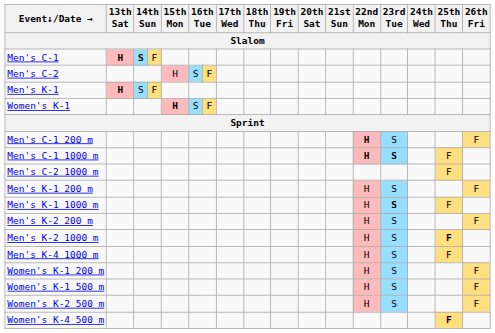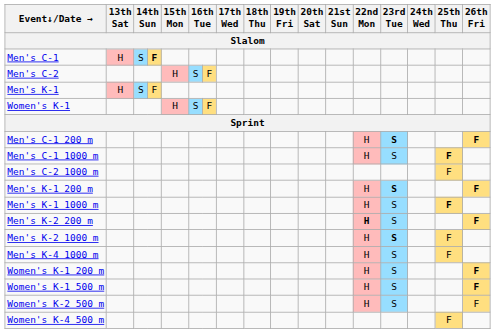(120, 57) bold -> (120, 57) normal
(141, 57) bold -> (141, 57) normal
(154, 57) normal -> (154, 57) bold
(120, 90) bold -> (120, 90) normal
(175, 106) bold -> (175, 106) normal
(367, 139) bold -> (367, 139) normal
(394, 139) normal -> (394, 139) bold
(476, 139) normal -> (476, 139) bold
(367, 156) bold -> (367, 156) normal
(394, 156) bold -> (394, 156) normal
(449, 156) normal -> (449, 156) bold
(394, 188) normal -> (394, 188) bold
(476, 188) normal -> (476, 188) bold
(394, 205) bold -> (394, 205) normal
(449, 205) normal -> (449, 205) bold
(367, 221) normal -> (367, 221) bold
(476, 221) normal -> (476, 221) bold
(394, 238) normal -> (394, 238) bold
(449, 238) bold -> (449, 238) normal
(476, 271) normal -> (476, 271) bold
(476, 287) normal -> (476, 287) bold
(449, 320) bold -> (449, 320) normal
